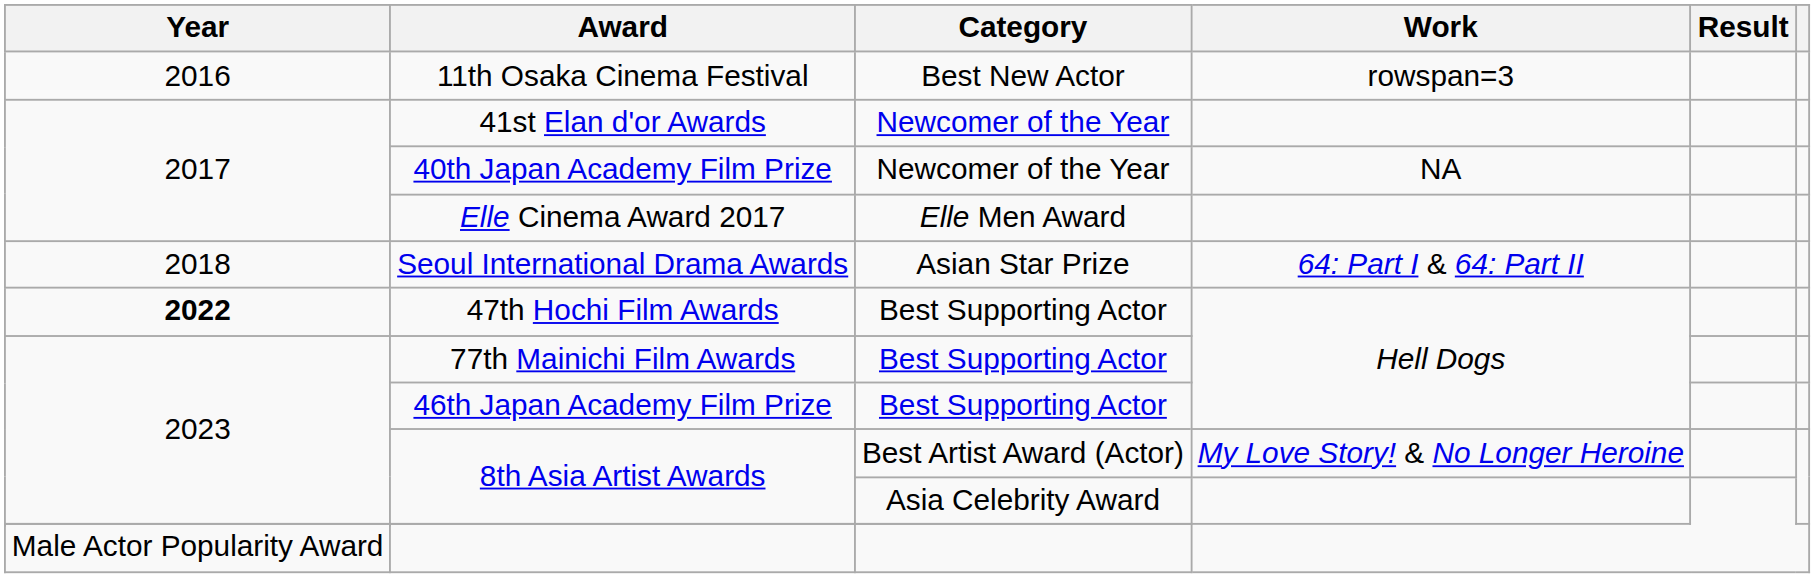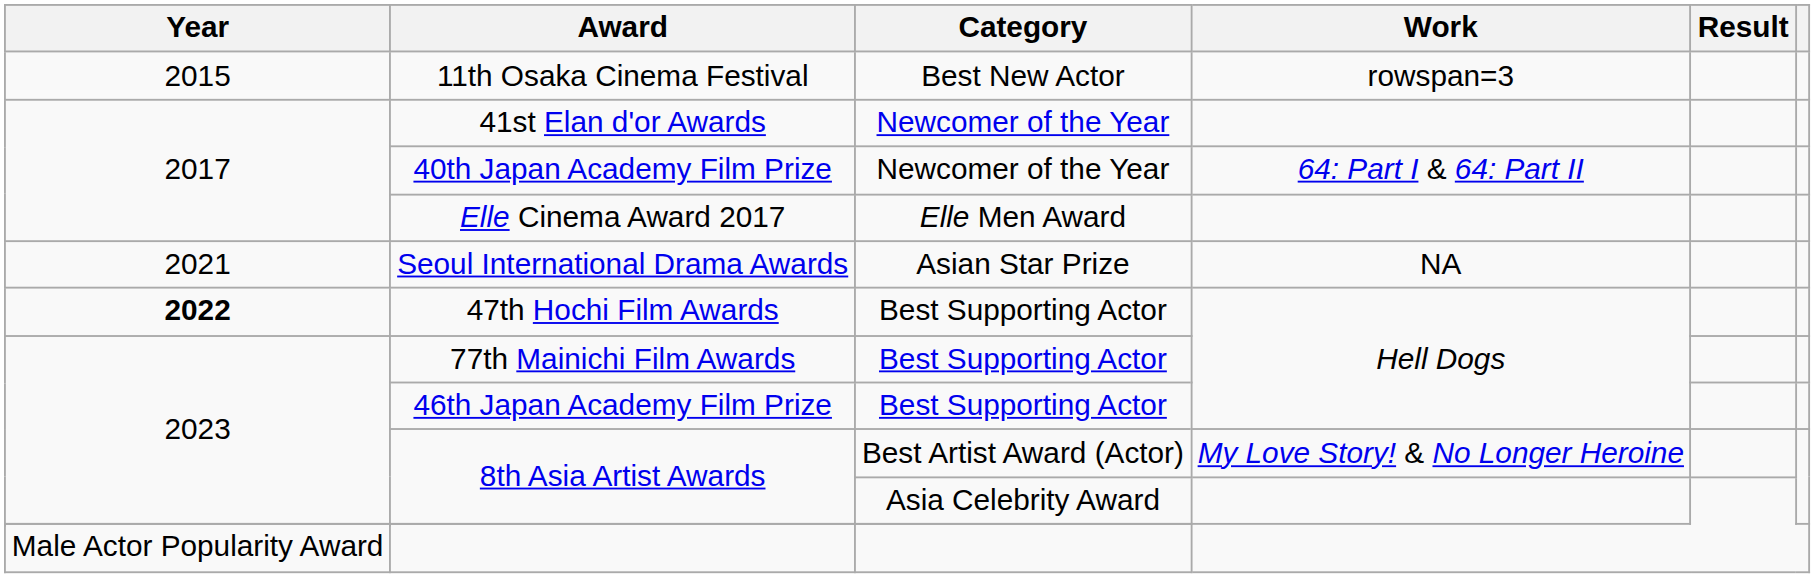(198, 75) 2016 -> (198, 75) 2015
(1441, 169) NA -> (1441, 169) 64: Part I & 64: Part II
(198, 264) 2018 -> (198, 264) 2021
(1441, 264) 64: Part I & 64: Part II -> (1441, 264) NA
